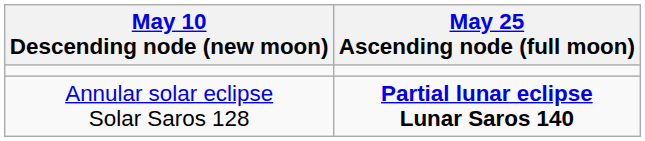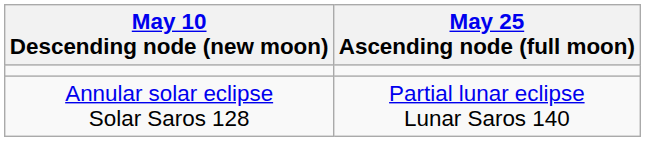(487, 105) bold -> (487, 105) normal
